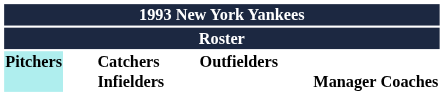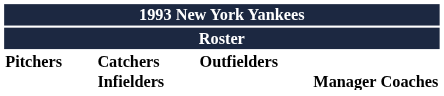(34, 61) paleturquoise background -> (34, 61) no background
